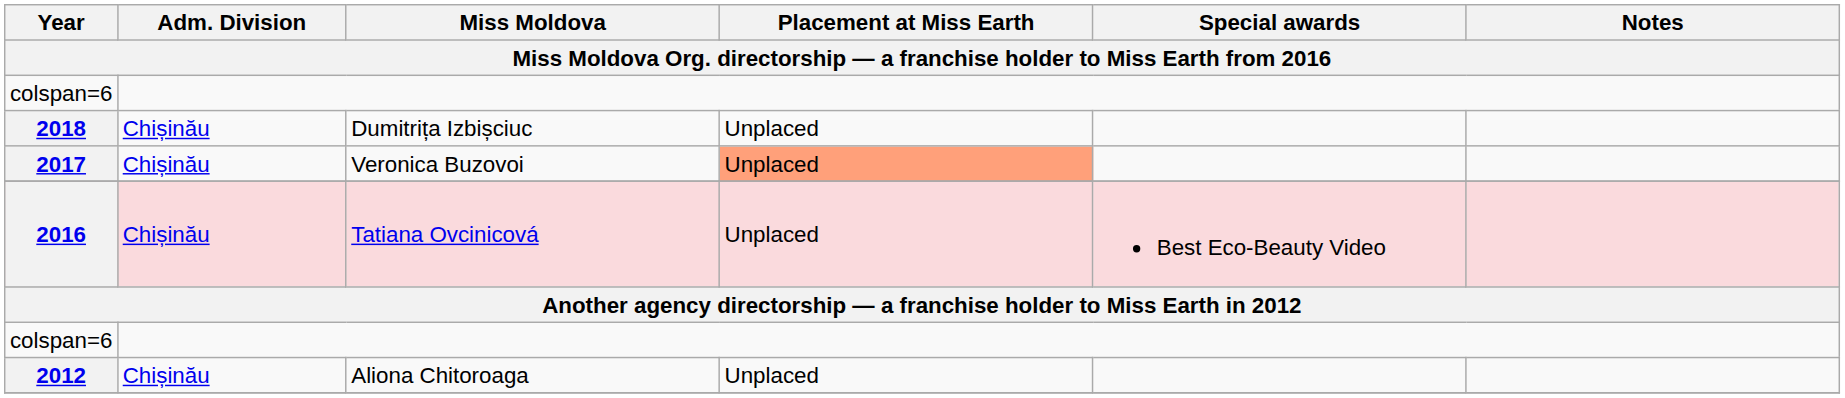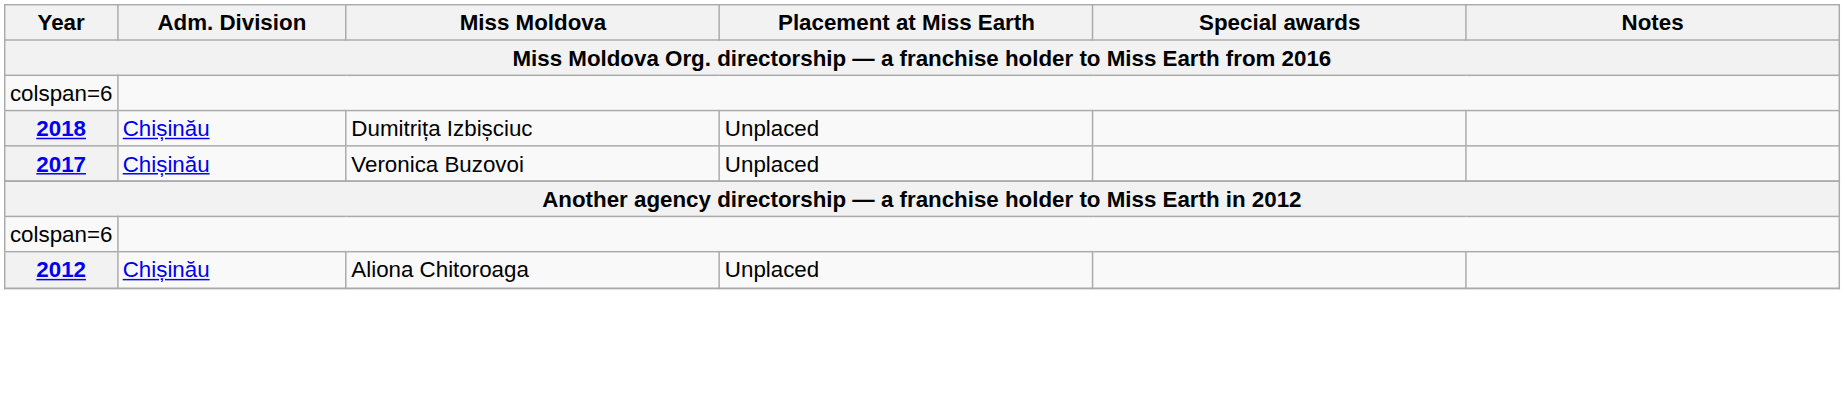(772, 164) lightsalmon background -> (772, 164) no background
- row: (61, 234)
